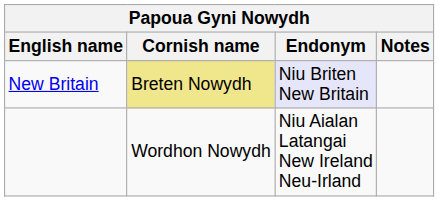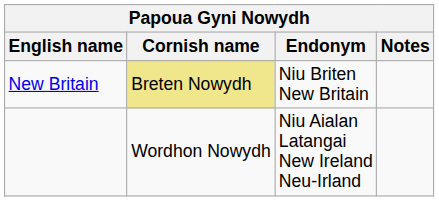(324, 84) lavender background -> (324, 84) no background
